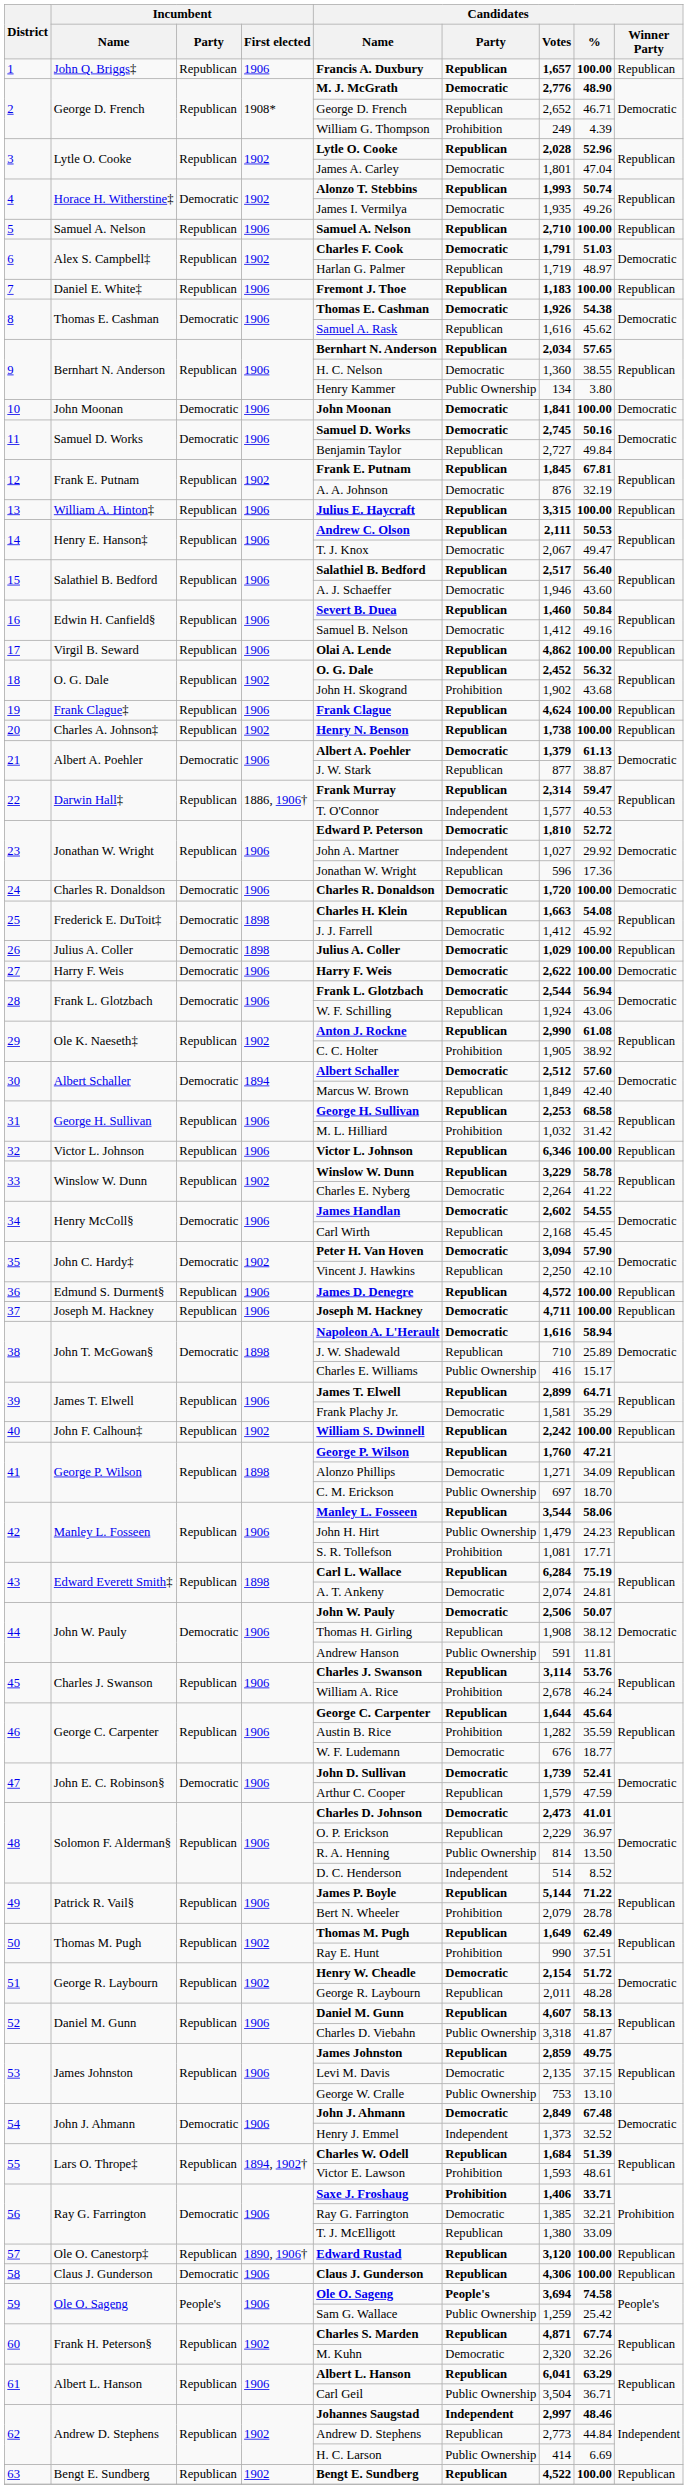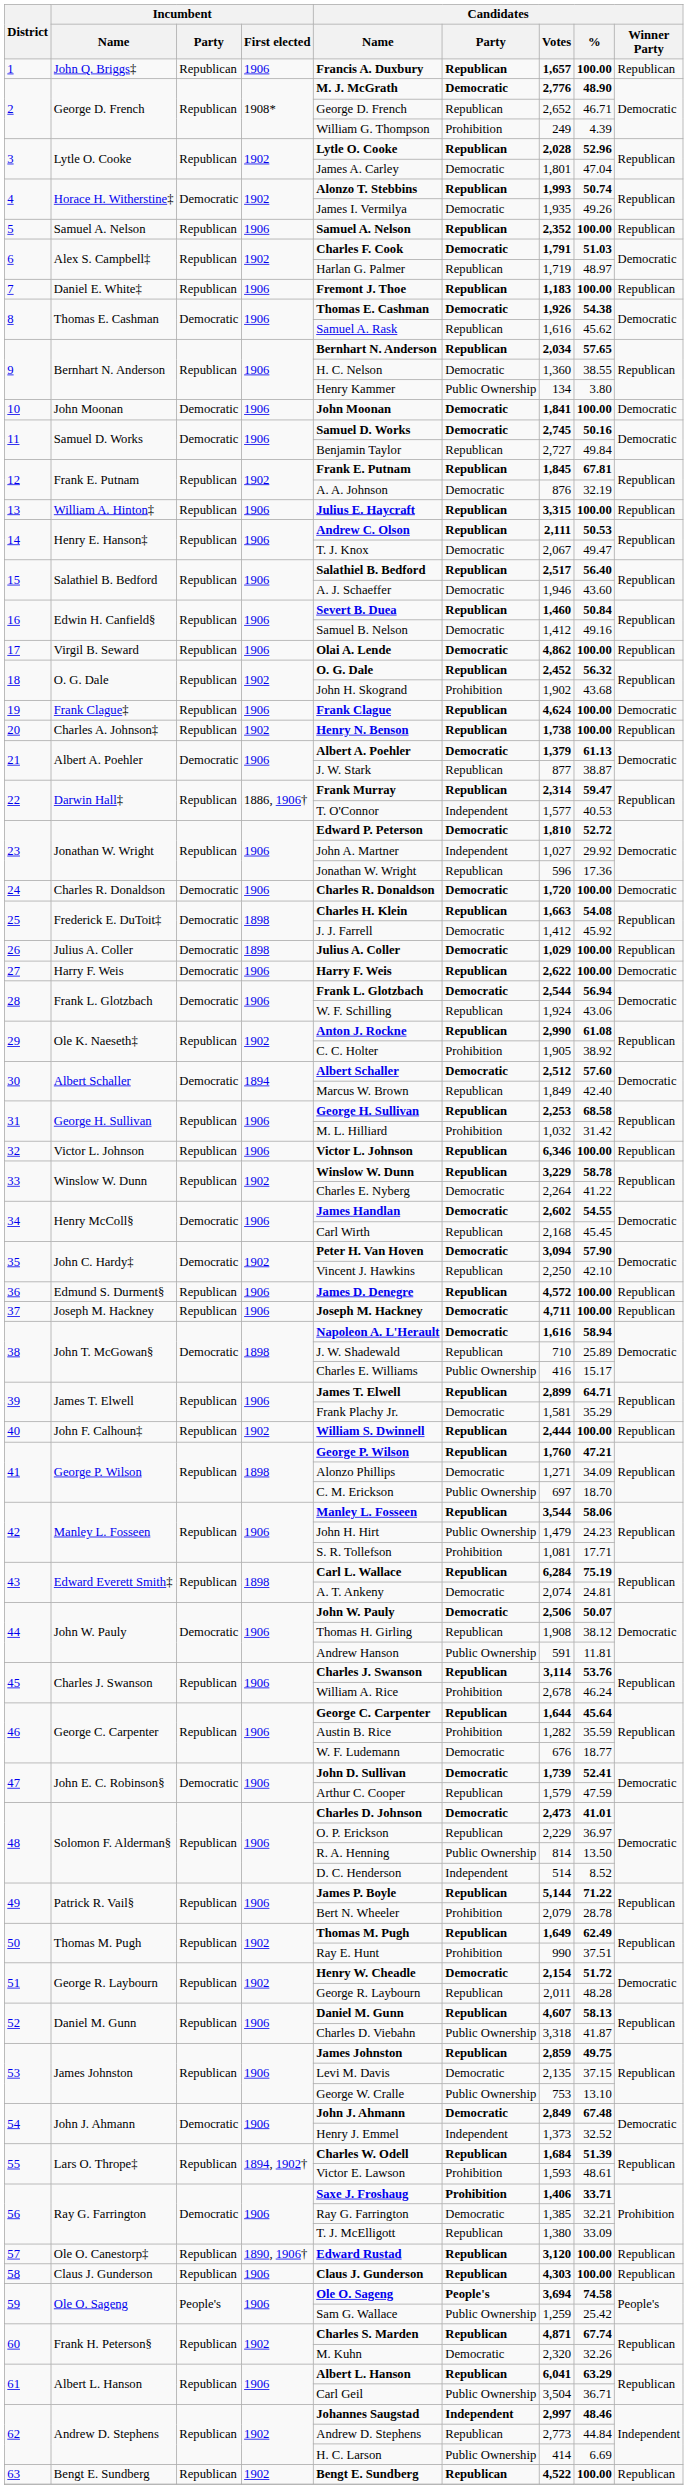(557, 229) 2,710 -> (557, 229) 2,352
(476, 650) Republican -> (477, 650) Democratic
(646, 710) Republican -> (647, 710) Democratic
(477, 970) Democratic -> (476, 970) Republican
(557, 1431) 2,242 -> (557, 1431) 2,444
(209, 2273) Democratic -> (208, 2273) Republican
(557, 2273) 4,306 -> (557, 2273) 4,303
